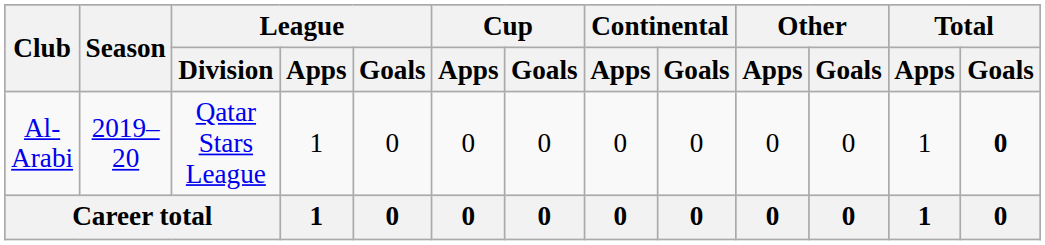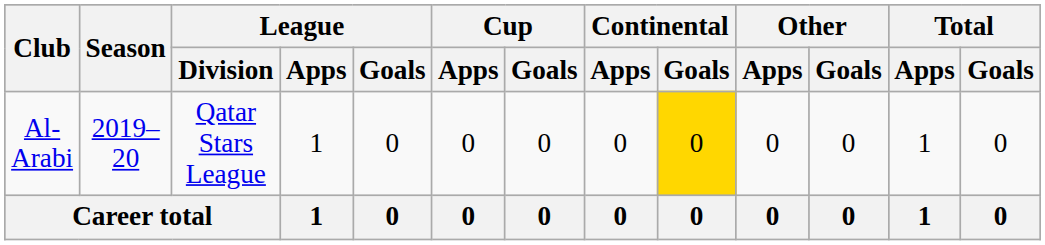(696, 142) no background -> (696, 142) gold background
(1001, 142) bold -> (1001, 142) normal
